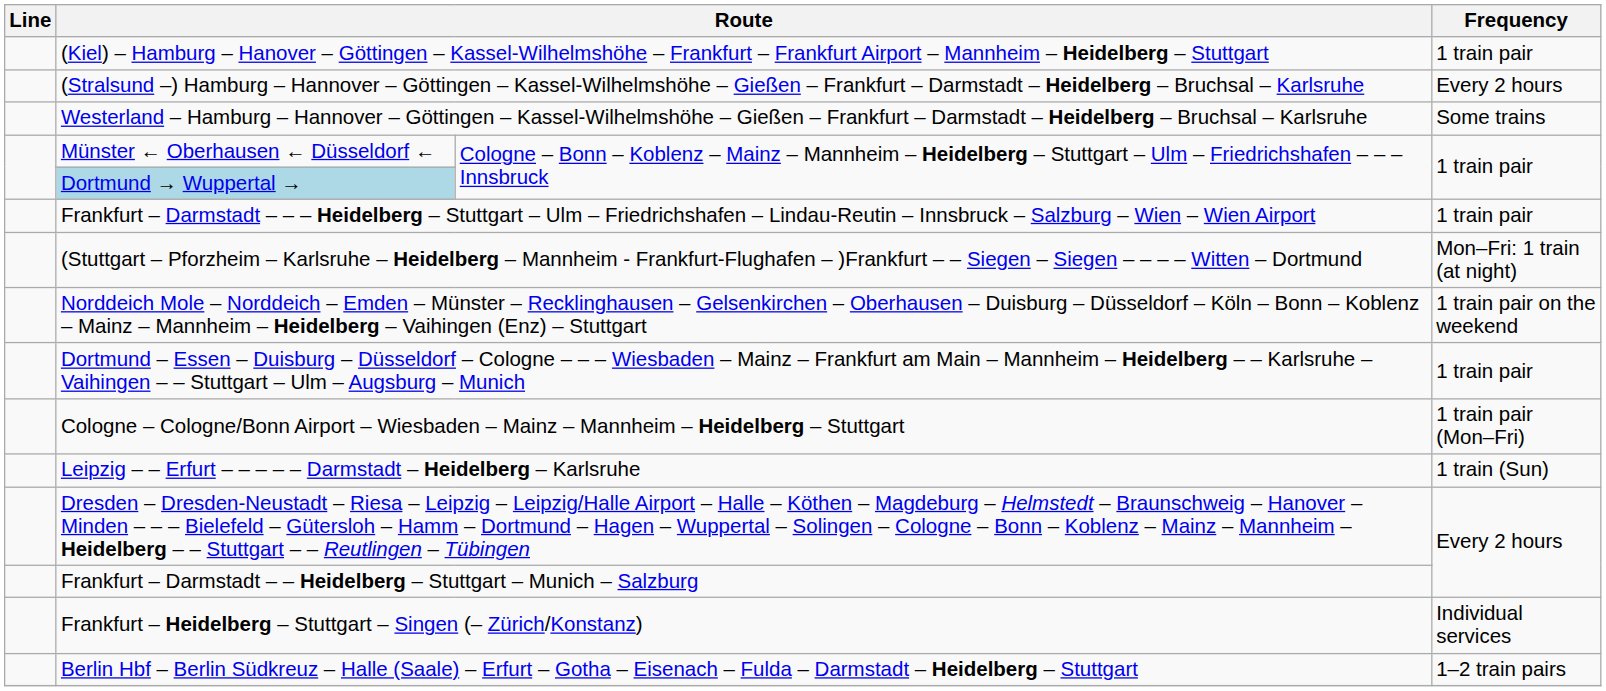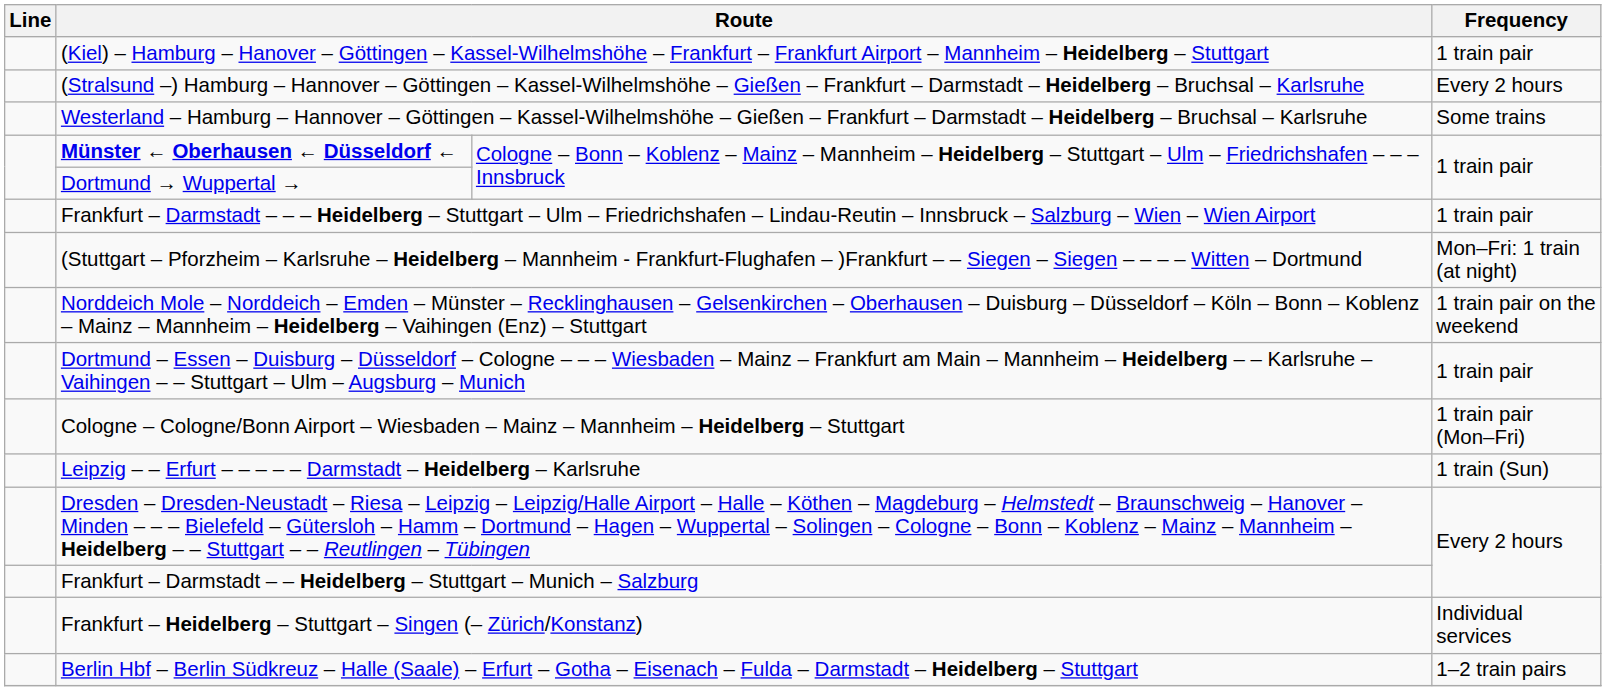(248, 150) normal -> (259, 150) bold
(181, 183) lightblue background -> (181, 183) no background
